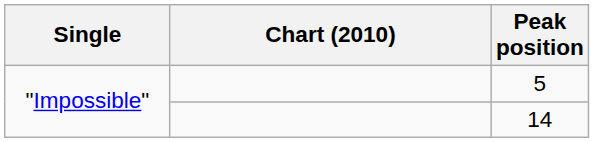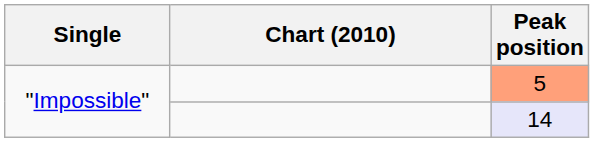(540, 83) no background -> (540, 83) lightsalmon background
(540, 119) no background -> (540, 119) lavender background
